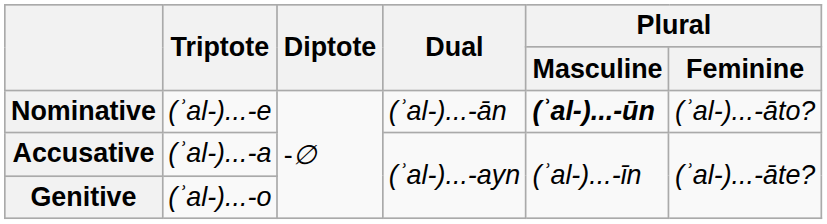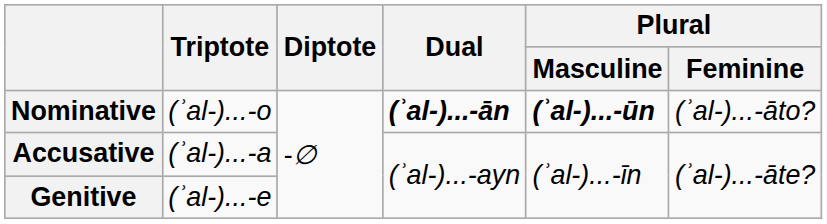(220, 111) (ʾal-)...-e -> (220, 111) (ʾal-)...-o
(448, 111) normal -> (449, 111) bold
(220, 196) (ʾal-)...-o -> (220, 196) (ʾal-)...-e
